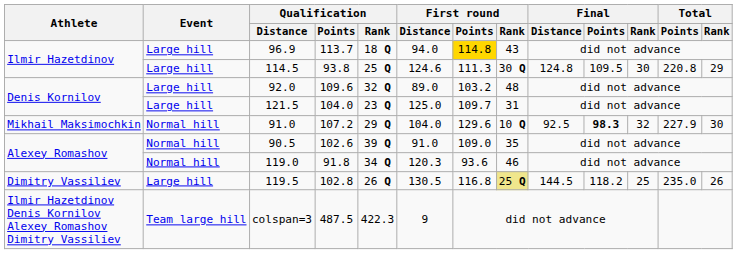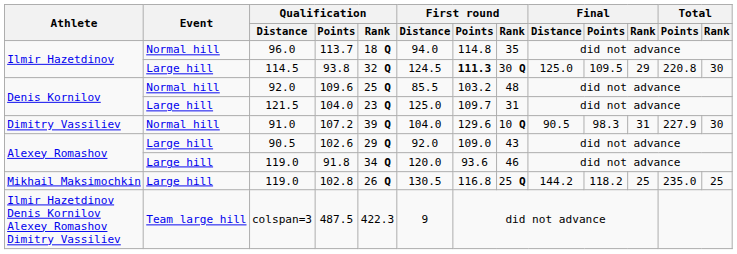(180, 50) Large hill -> (183, 50) Normal hill
(282, 50) 96.9 -> (282, 50) 96.0
(475, 50) gold background -> (475, 50) no background
(512, 50) 43 -> (512, 50) 35
(377, 68) 25 Q -> (377, 68) 32 Q
(425, 68) 124.6 -> (425, 68) 124.5
(475, 68) normal -> (475, 68) bold
(556, 68) 124.8 -> (556, 68) 125.0
(643, 68) 30 -> (643, 68) 29
(717, 68) 29 -> (717, 68) 30
(180, 87) Large hill -> (183, 87) Normal hill
(377, 87) 32 Q -> (377, 87) 25 Q
(425, 87) 89.0 -> (425, 87) 85.5
(74, 124) Mikhail Maksimochkin -> (64, 124) Dimitry Vassiliev
(377, 124) 29 Q -> (377, 124) 39 Q
(556, 124) 92.5 -> (556, 124) 90.5
(606, 124) bold -> (606, 124) normal
(643, 124) 32 -> (643, 124) 31
(183, 143) Normal hill -> (180, 143) Large hill
(377, 143) 39 Q -> (377, 143) 29 Q
(425, 143) 91.0 -> (425, 143) 92.0
(512, 143) 35 -> (512, 143) 43
(183, 162) Normal hill -> (180, 162) Large hill
(425, 162) 120.3 -> (425, 162) 120.0
(64, 180) Dimitry Vassiliev -> (74, 180) Mikhail Maksimochkin
(282, 180) 119.5 -> (282, 180) 119.0
(512, 180) khaki background -> (512, 180) no background
(556, 180) 144.5 -> (556, 180) 144.2
(717, 180) 26 -> (717, 180) 25
